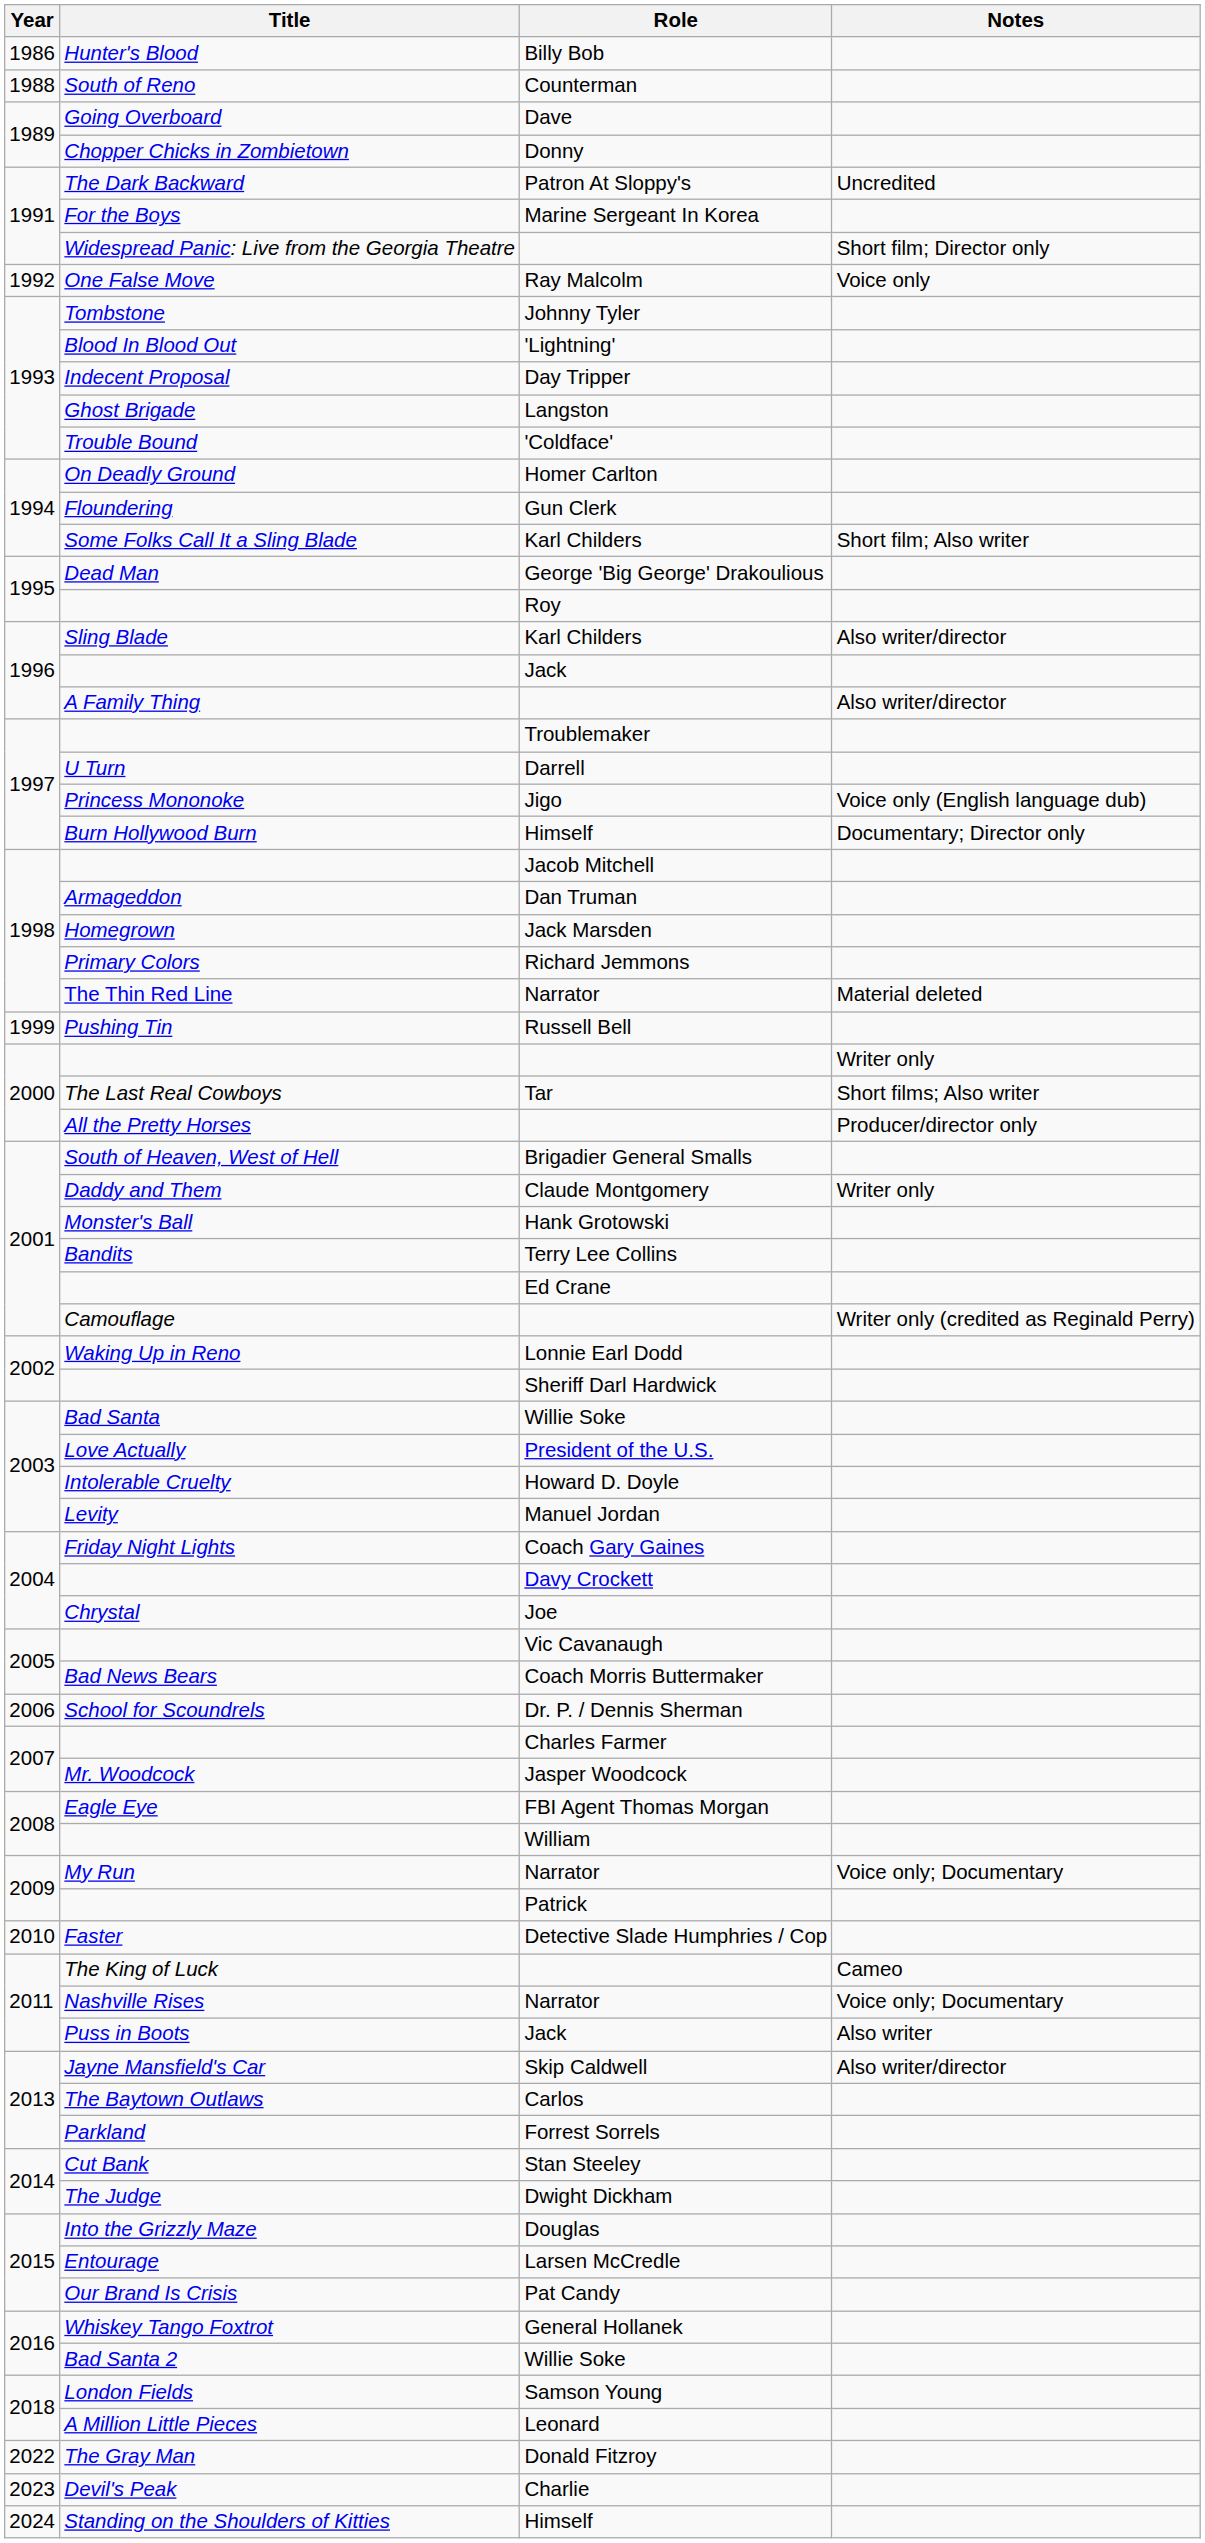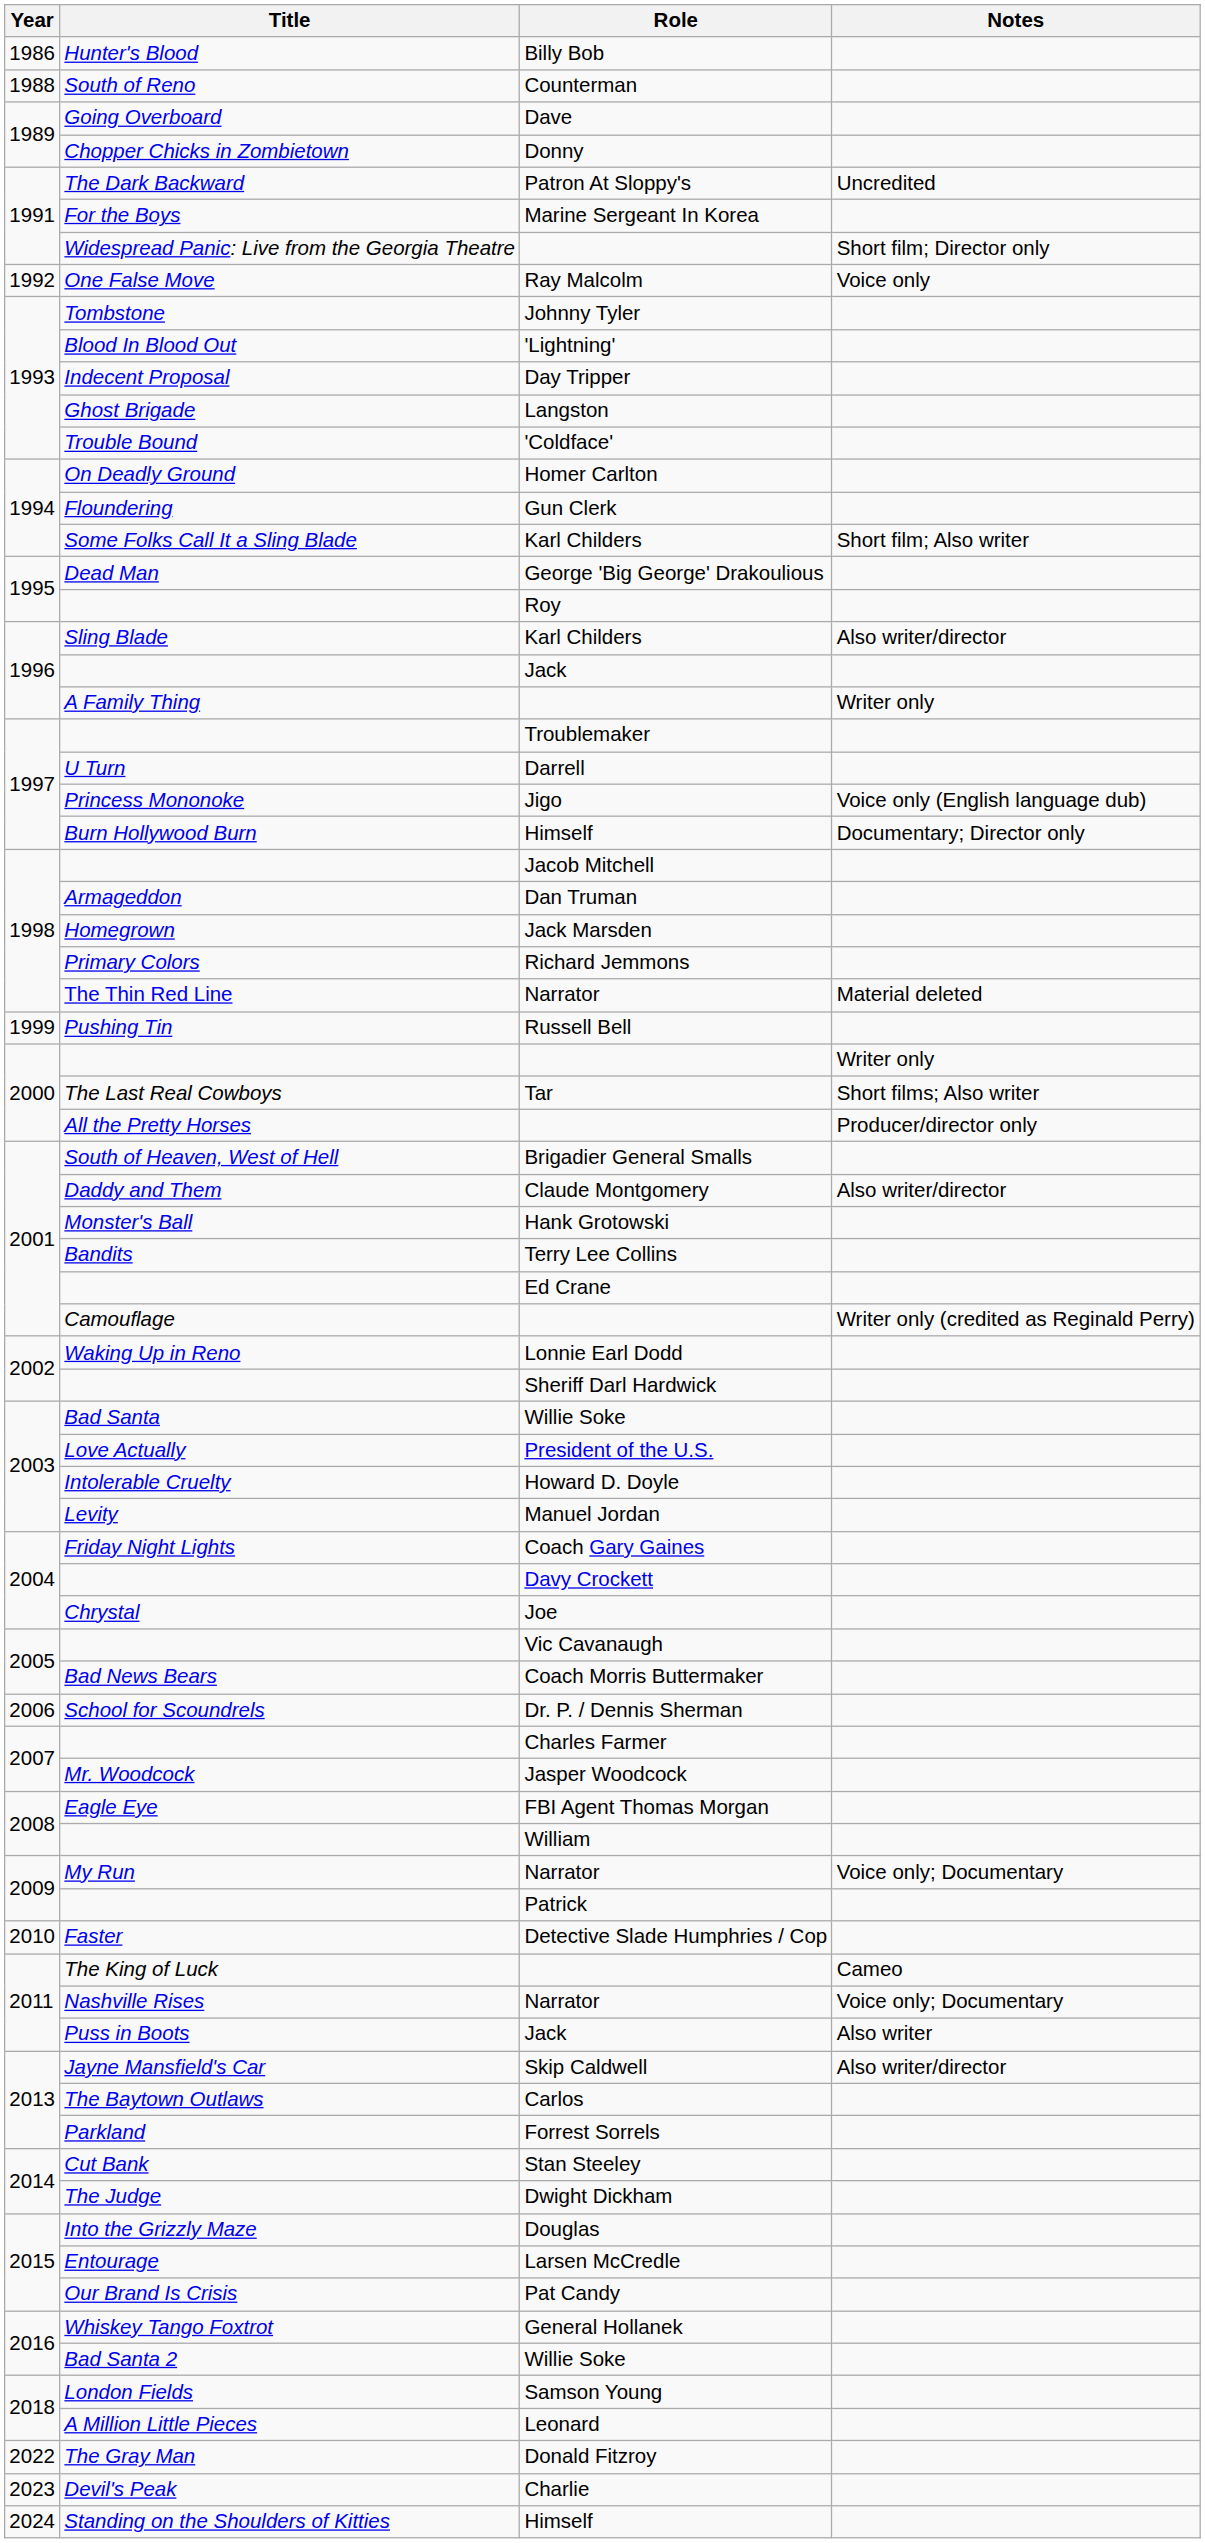(921, 702) Also writer/director -> (885, 702) Writer only
(885, 1190) Writer only -> (921, 1190) Also writer/director
